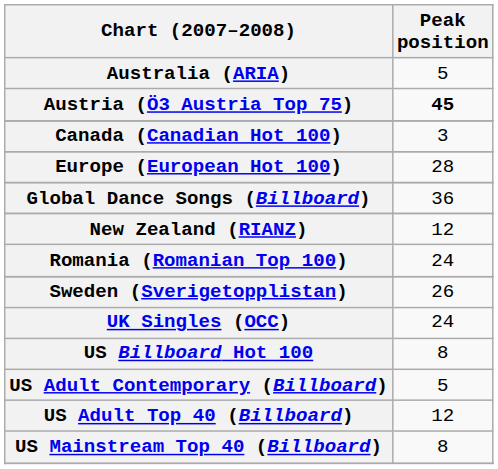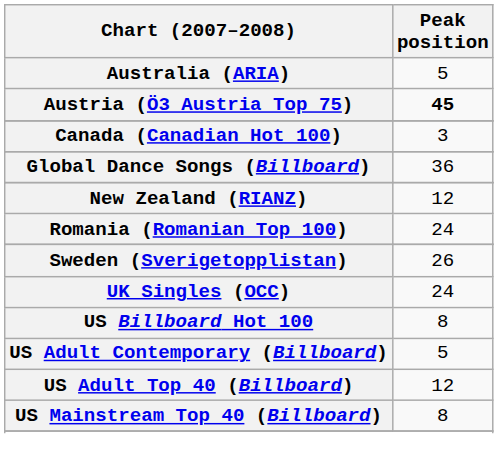- row: (199, 167)
